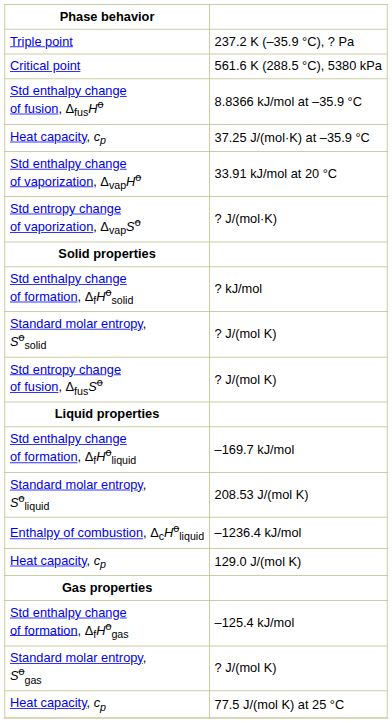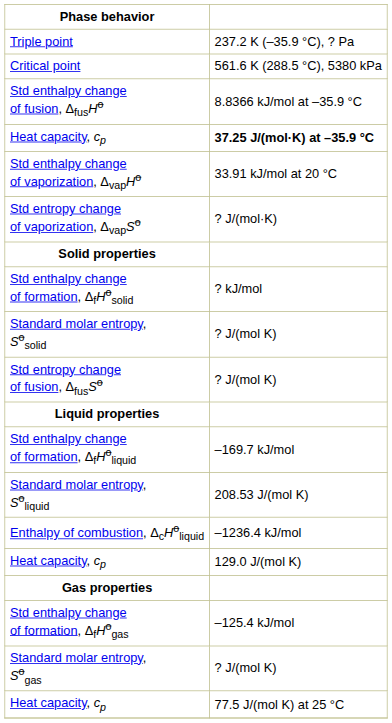(292, 137) normal -> (294, 137) bold
